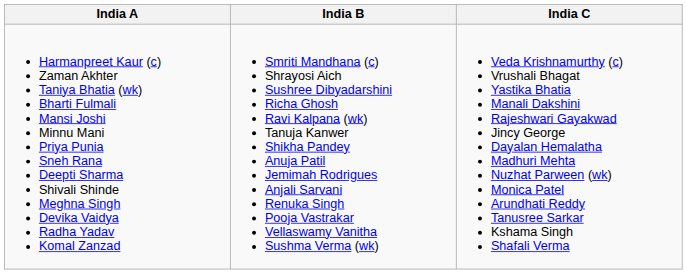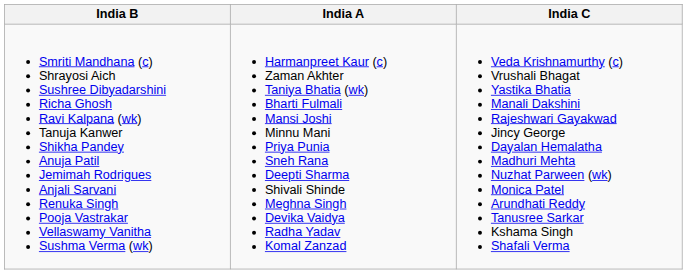columns swapped: (117, 14) <-> (343, 14)
